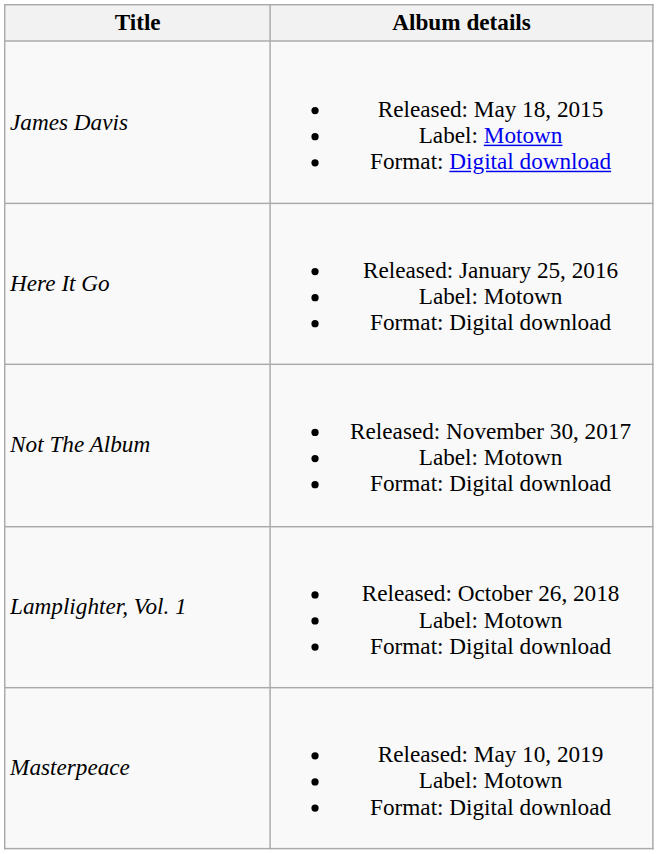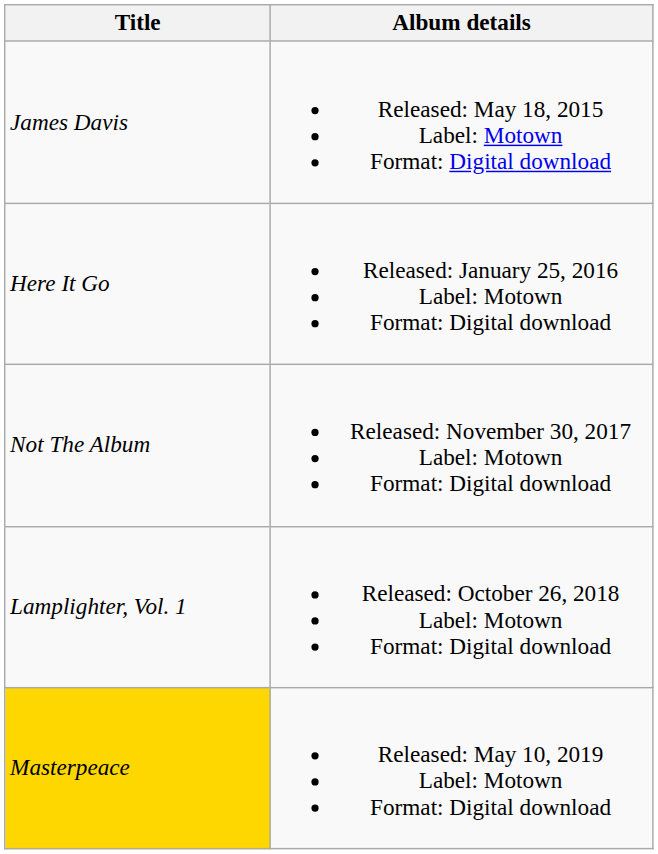(70, 768) no background -> (70, 768) gold background
